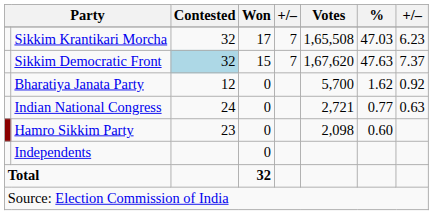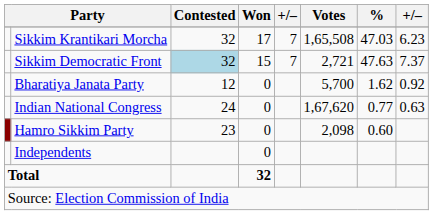(329, 61) 1,67,620 -> (338, 61) 2,721
(338, 107) 2,721 -> (329, 107) 1,67,620
